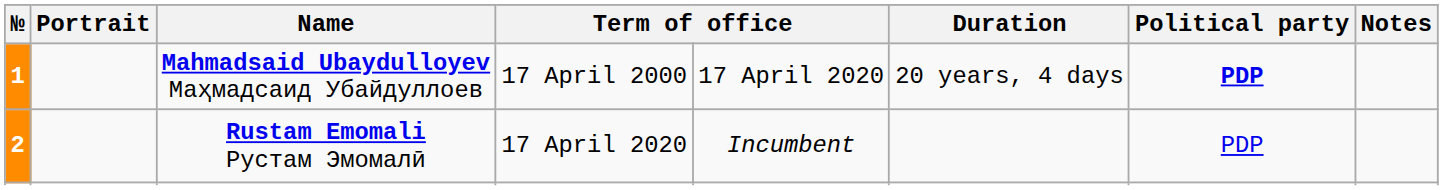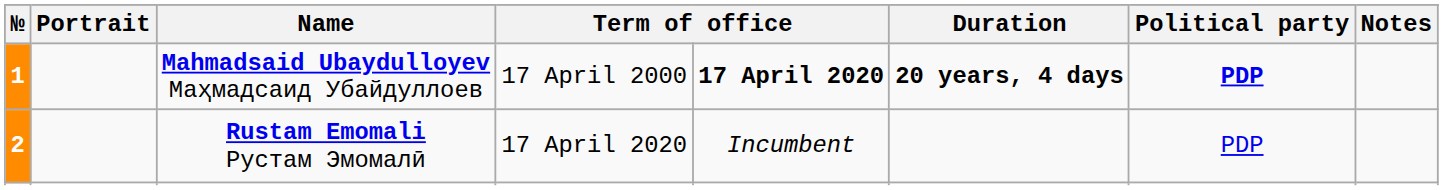(791, 77) normal -> (791, 77) bold
(1010, 77) normal -> (1010, 77) bold
